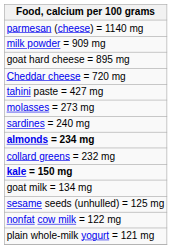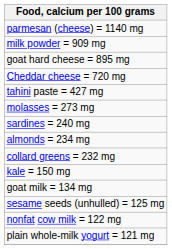(50, 140) bold -> (48, 140) normal
(40, 172) bold -> (38, 172) normal
